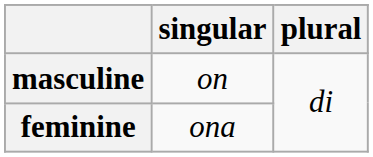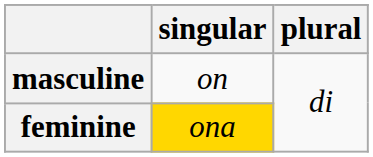(212, 126) no background -> (212, 126) gold background
